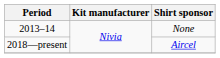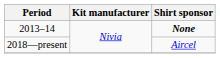(184, 28) normal -> (184, 28) bold
